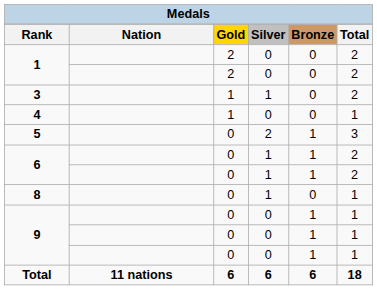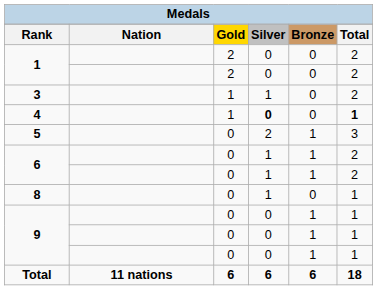(268, 114) normal -> (268, 114) bold
(355, 114) normal -> (355, 114) bold
